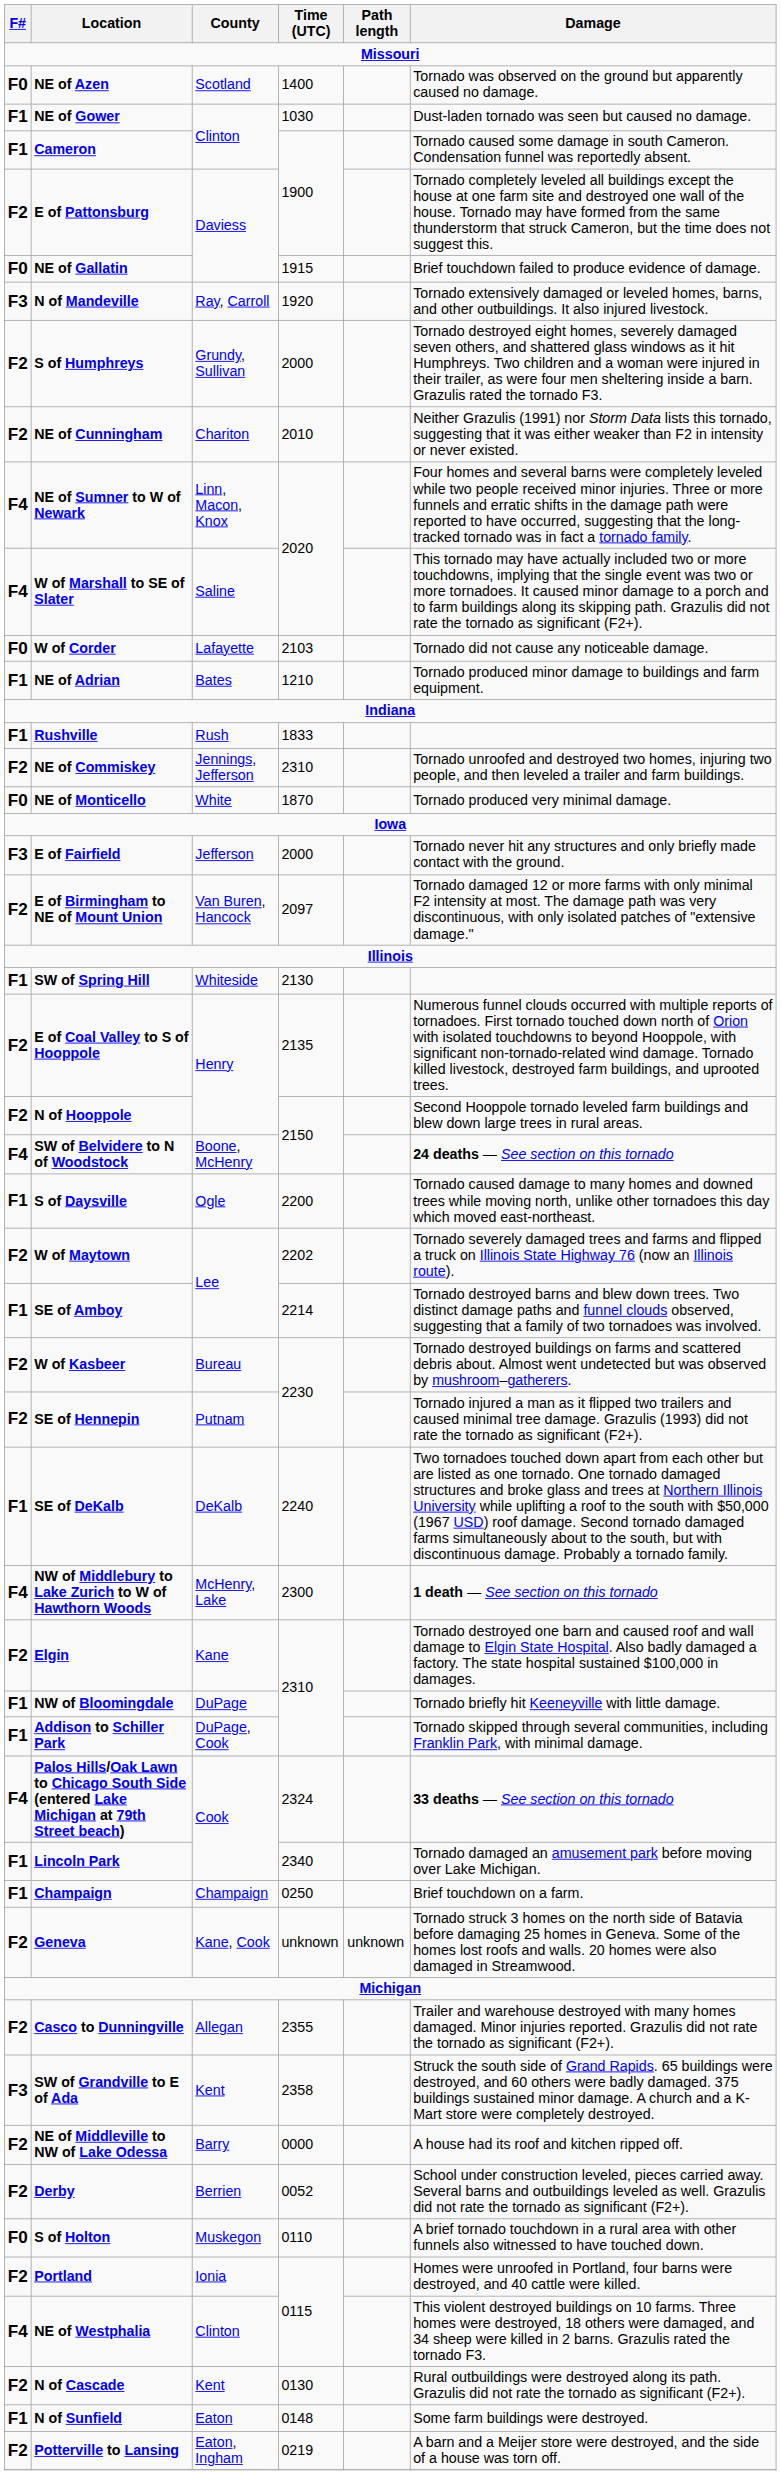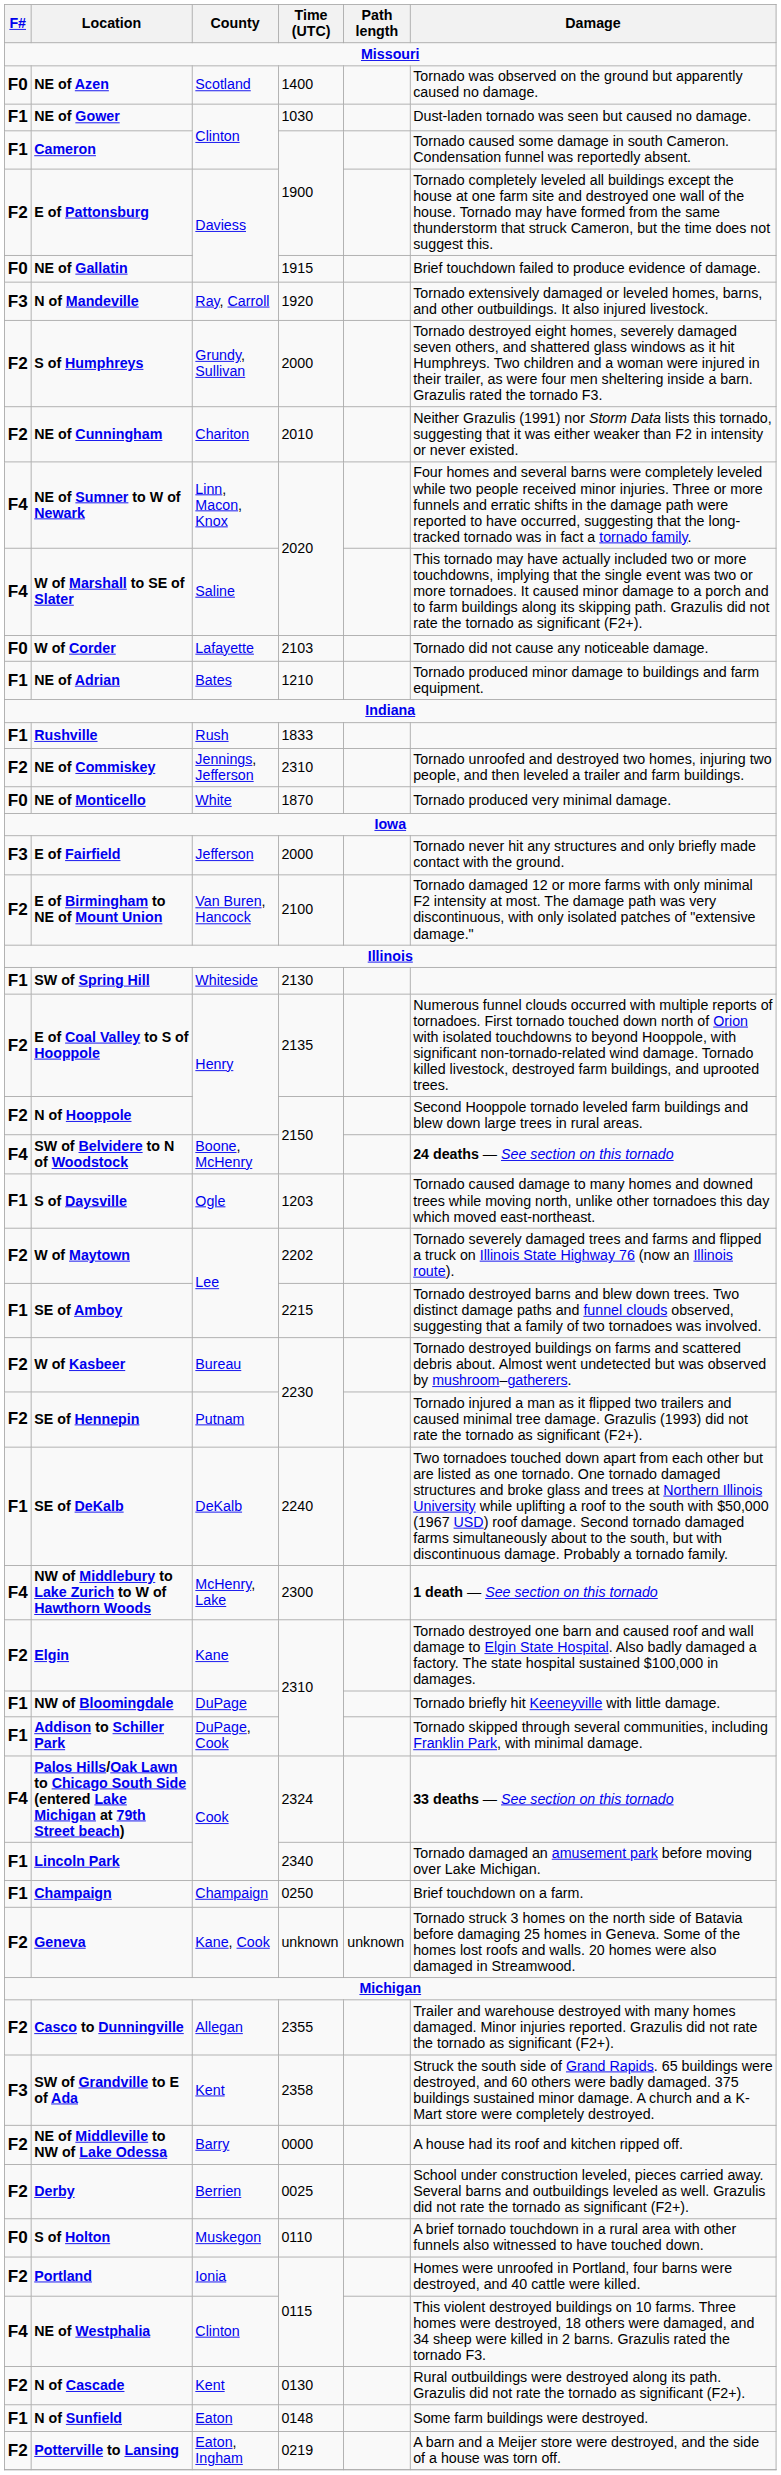(297, 909) 2097 -> (297, 909) 2100
(297, 1201) 2200 -> (297, 1201) 1203
(297, 1310) 2214 -> (297, 1310) 2215
(297, 2191) 0052 -> (297, 2191) 0025
